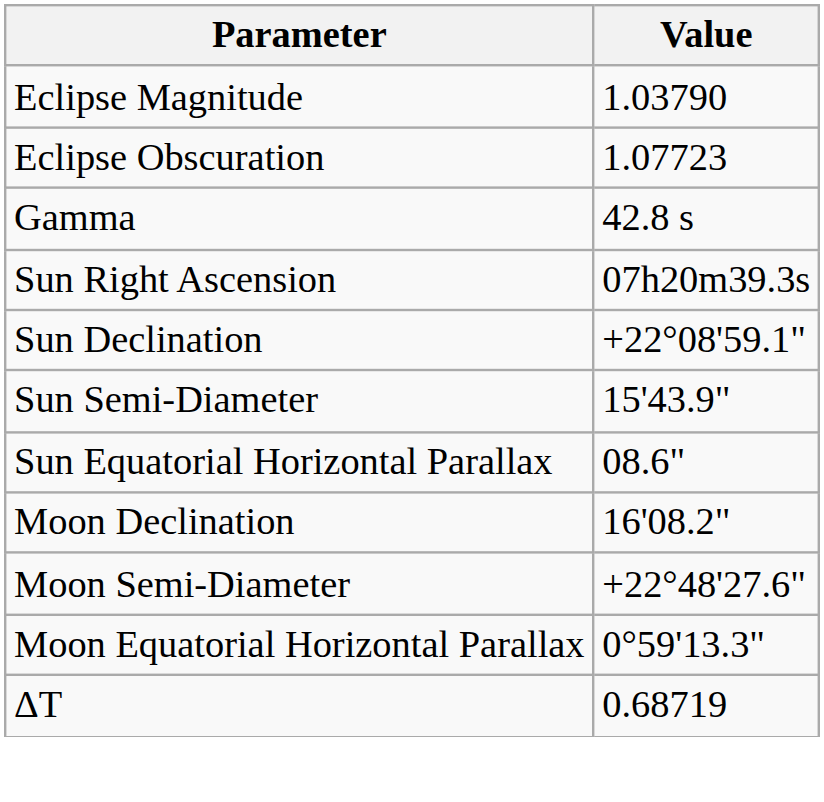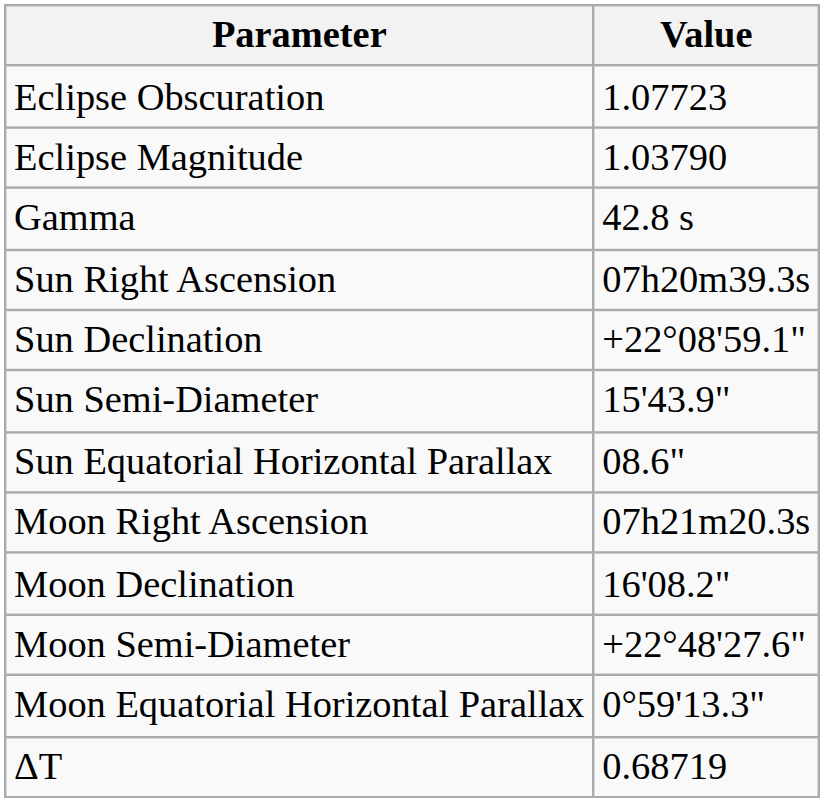rows swapped: (159, 95) <-> (169, 156)
+ row: (191, 522)
